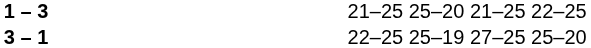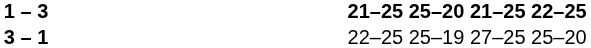(467, 11) normal -> (467, 11) bold
